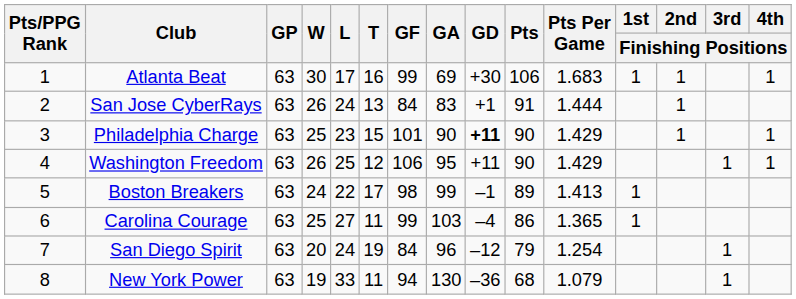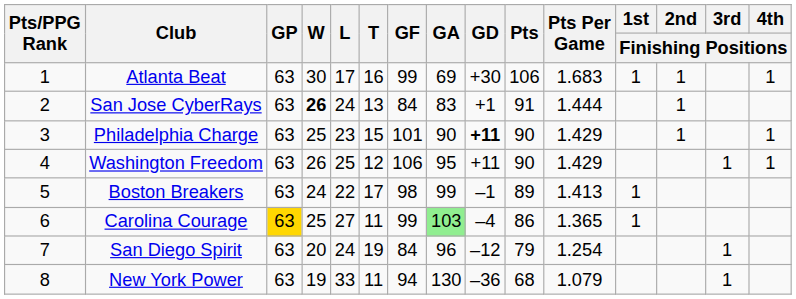(316, 105) normal -> (316, 105) bold
(284, 221) no background -> (284, 221) gold background
(446, 221) no background -> (446, 221) lightgreen background
